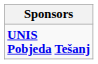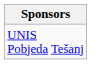(49, 41) bold -> (46, 41) normal
